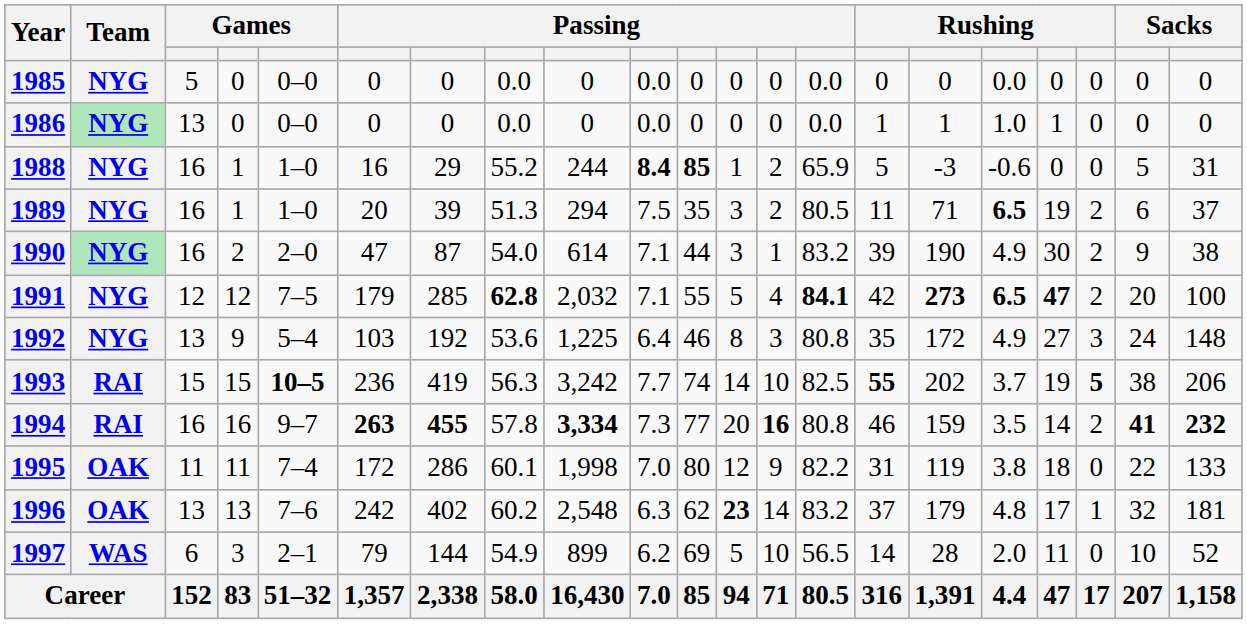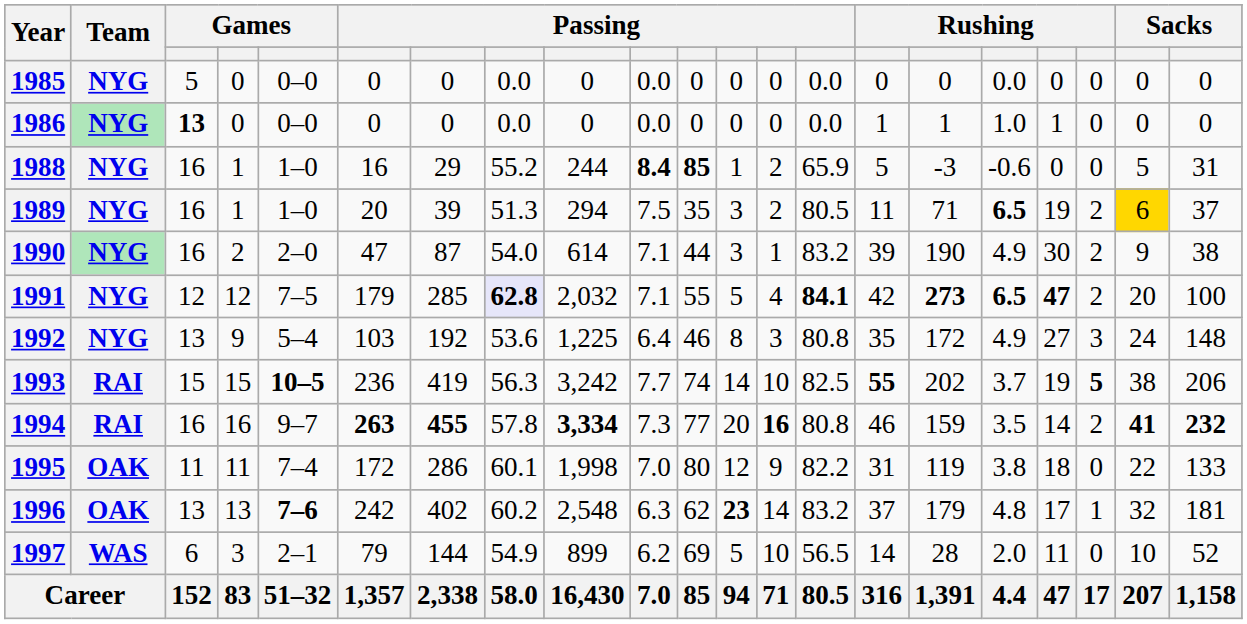(191, 124) normal -> (191, 124) bold
(1142, 209) no background -> (1142, 209) gold background
(514, 295) no background -> (514, 295) lavender background
(298, 510) normal -> (298, 510) bold
